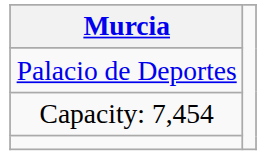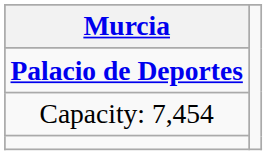(127, 69) normal -> (127, 69) bold
